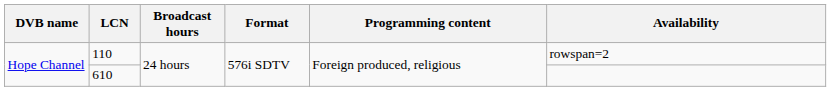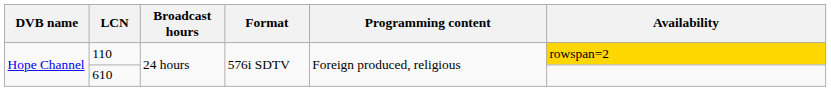(579, 53) no background -> (579, 53) gold background
